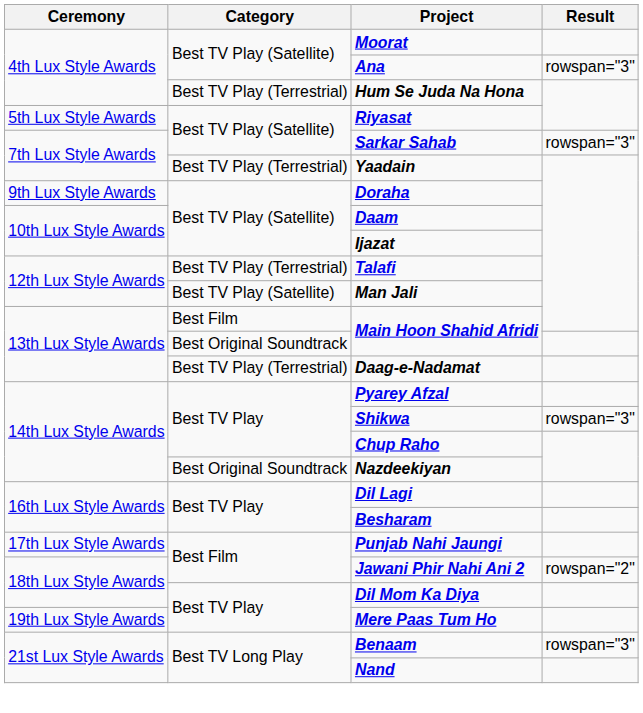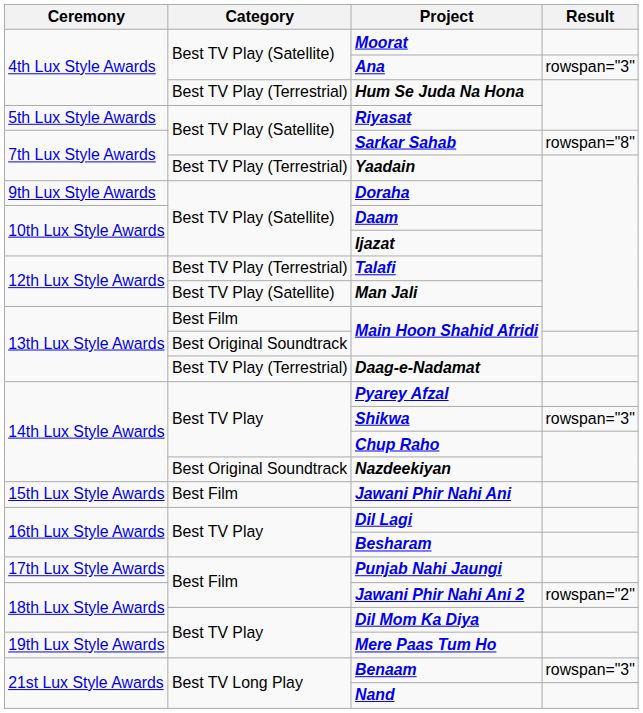(590, 142) rowspan="3" -> (590, 142) rowspan="8"
+ row: (205, 494)
